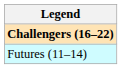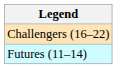(60, 34) bold -> (58, 34) normal
